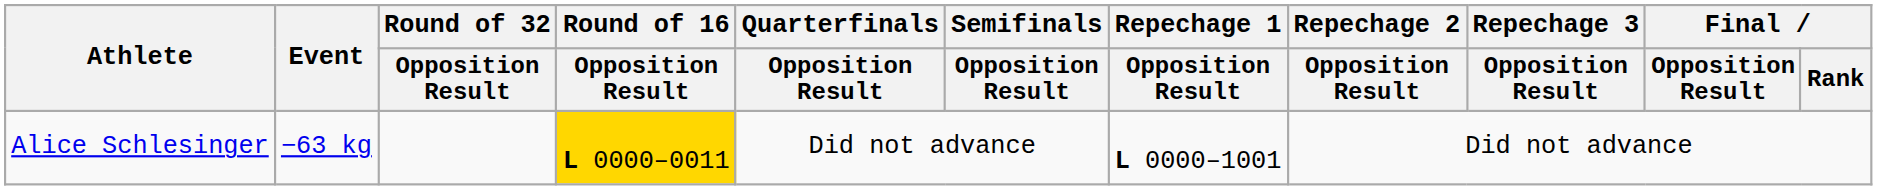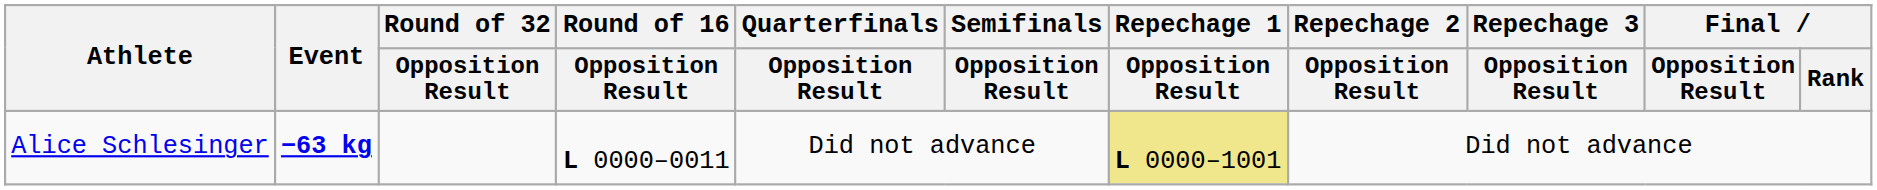(326, 147) normal -> (326, 147) bold
(646, 162) gold background -> (646, 162) no background
(1198, 162) no background -> (1198, 162) khaki background
